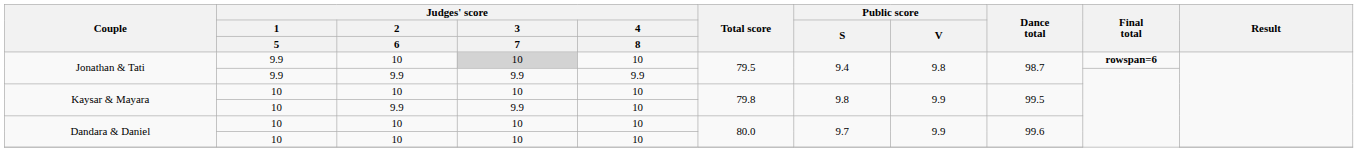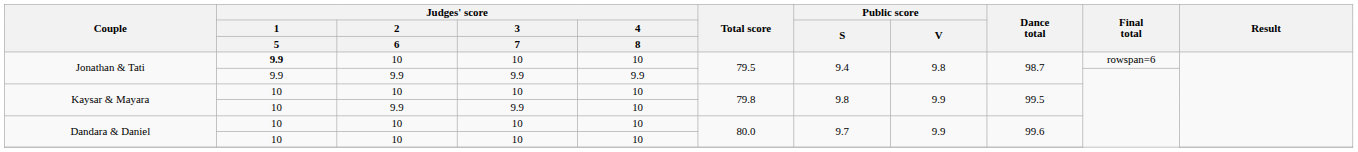(276, 60) normal -> (276, 60) bold
(517, 60) lightgrey background -> (517, 60) no background
(1131, 60) bold -> (1131, 60) normal
